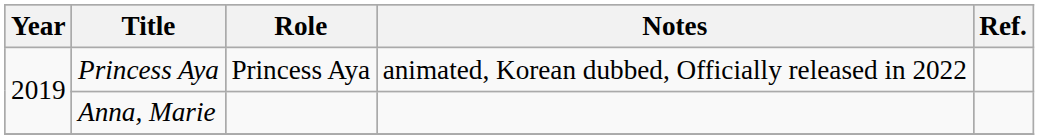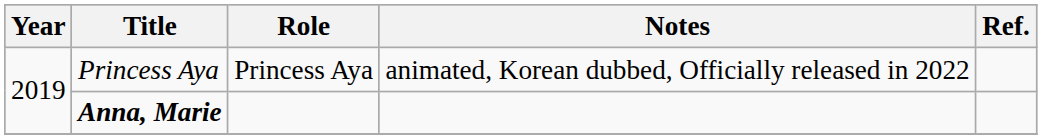(147, 112) normal -> (150, 112) bold
